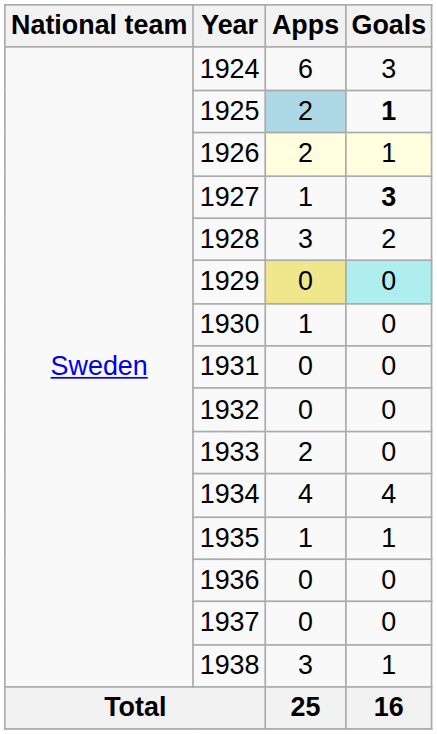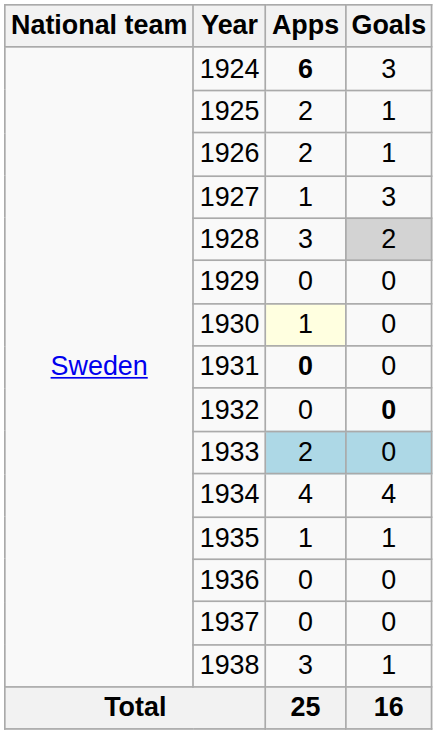(305, 68) normal -> (305, 68) bold
(305, 111) lightblue background -> (305, 111) no background
(389, 111) bold -> (389, 111) normal
(305, 153) lightyellow background -> (305, 153) no background
(389, 153) lightyellow background -> (389, 153) no background
(389, 196) bold -> (389, 196) normal
(389, 238) no background -> (389, 238) lightgrey background
(305, 281) khaki background -> (305, 281) no background
(389, 281) paleturquoise background -> (389, 281) no background
(305, 324) no background -> (305, 324) lightyellow background
(305, 366) normal -> (305, 366) bold
(389, 409) normal -> (389, 409) bold
(305, 452) no background -> (305, 452) lightblue background
(389, 452) no background -> (389, 452) lightblue background
